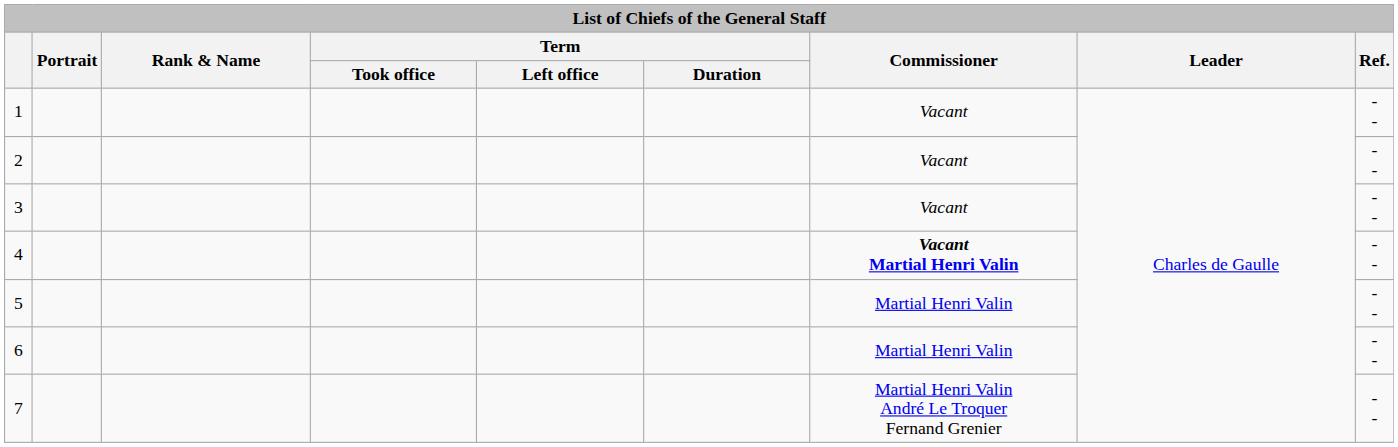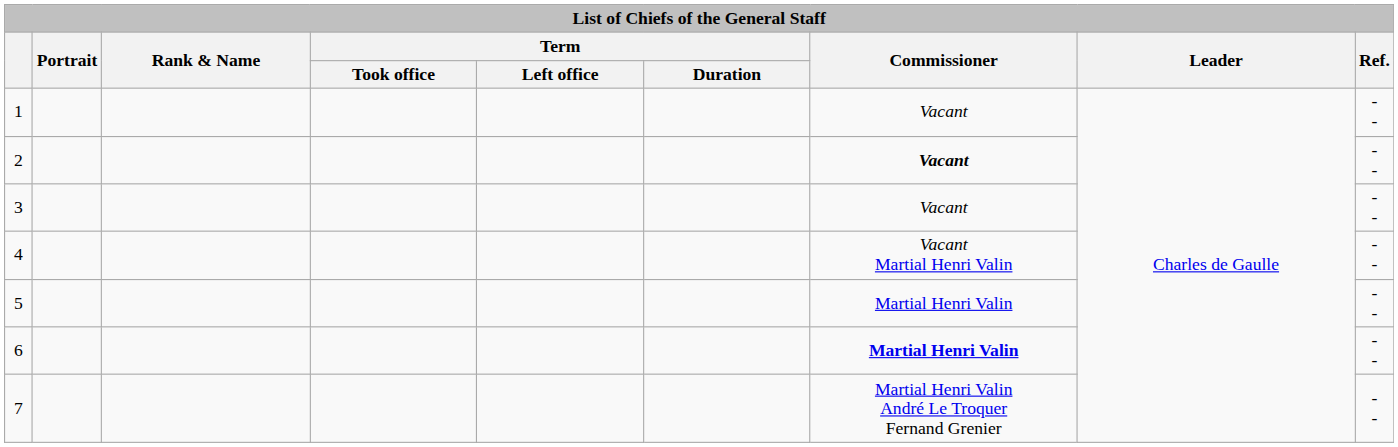(944, 159) normal -> (944, 159) bold
(944, 255) bold -> (944, 255) normal
(944, 350) normal -> (944, 350) bold
